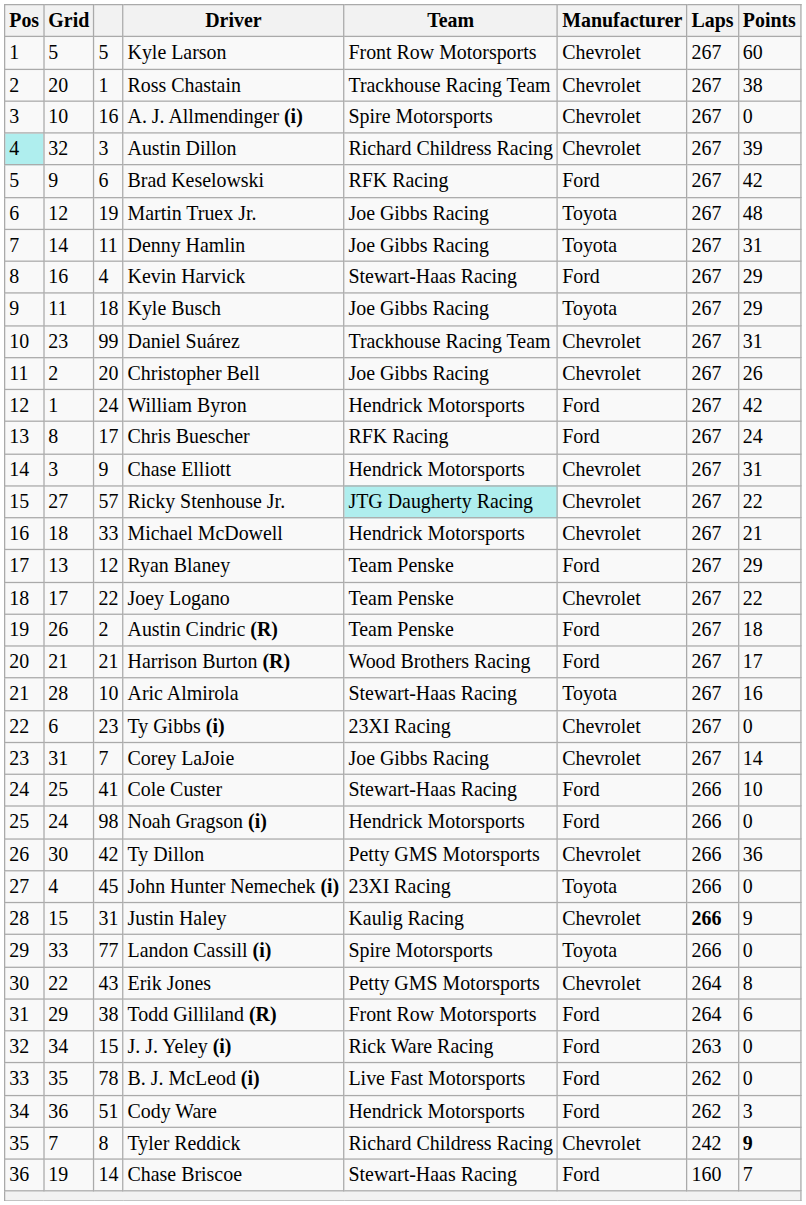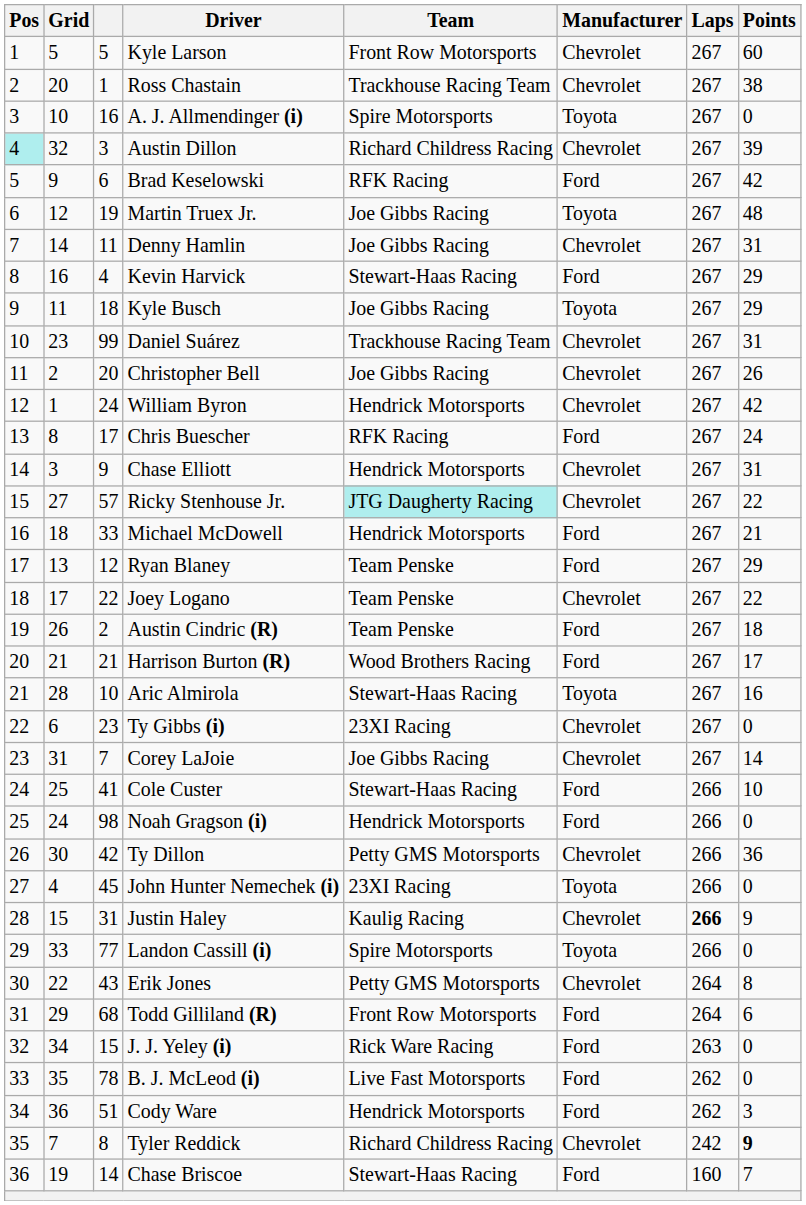(601, 116) Chevrolet -> (590, 116) Toyota
(590, 244) Toyota -> (601, 244) Chevrolet
(581, 405) Ford -> (601, 405) Chevrolet
(601, 533) Chevrolet -> (581, 533) Ford
(108, 1014) 38 -> (108, 1014) 68
